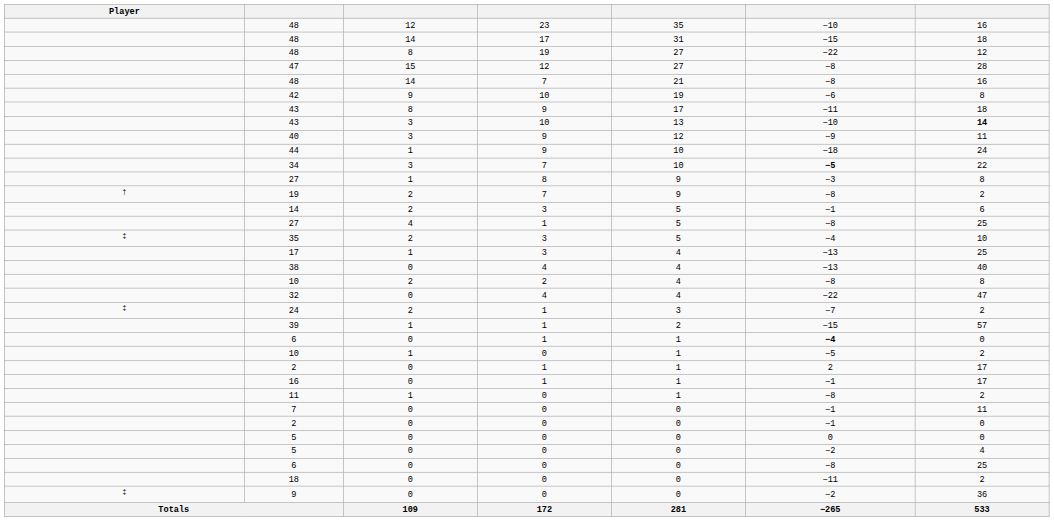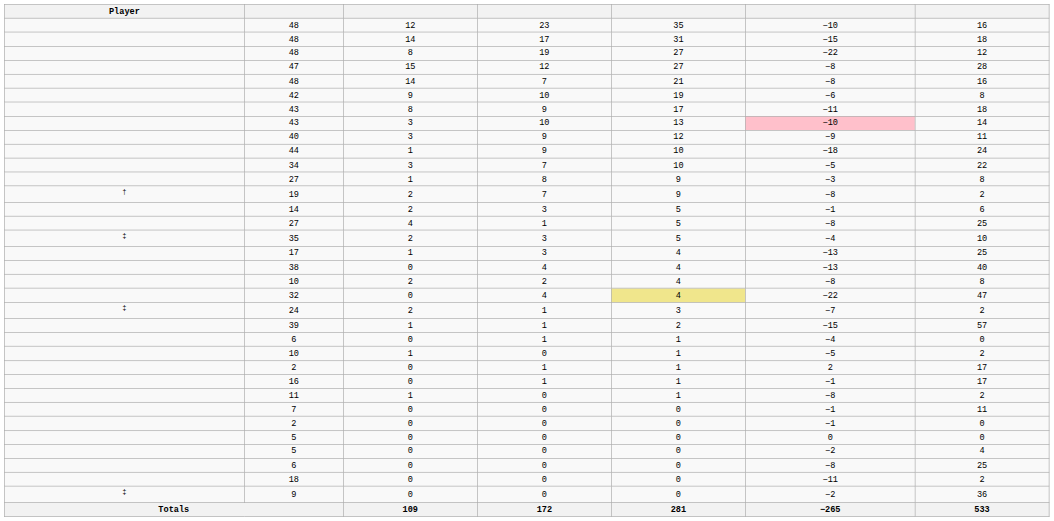(830, 123) no background -> (830, 123) pink background
(982, 123) bold -> (982, 123) normal
(830, 165) bold -> (830, 165) normal
(678, 295) no background -> (678, 295) khaki background
(830, 340) bold -> (830, 340) normal
